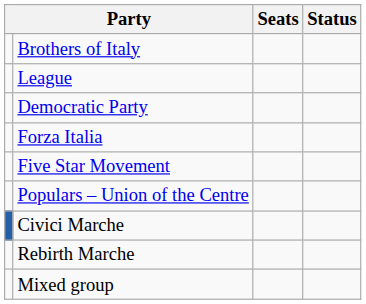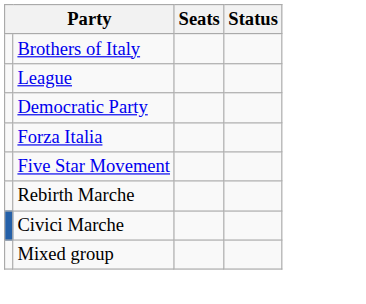- row: (133, 195)
rows swapped: (71, 225) <-> (76, 254)
